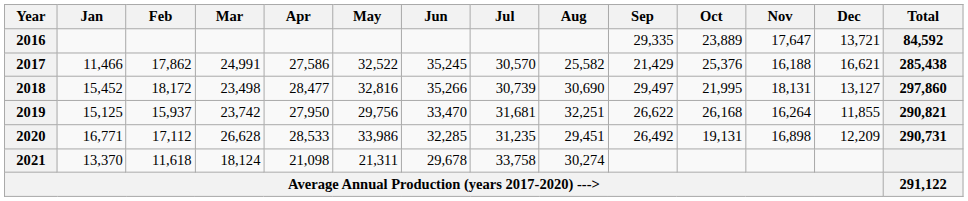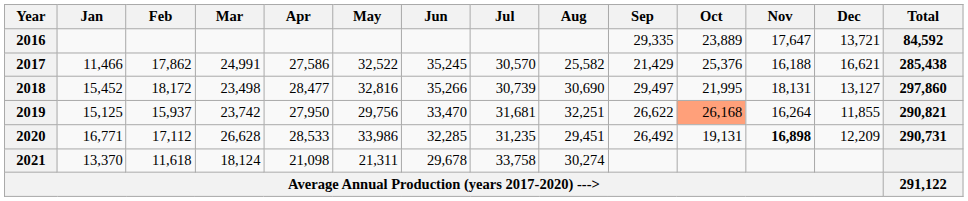(722, 112) no background -> (722, 112) lightsalmon background
(791, 136) normal -> (791, 136) bold
